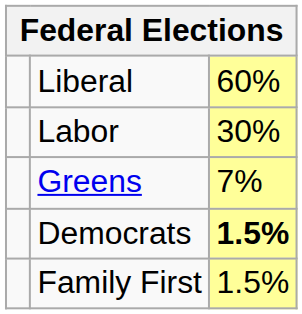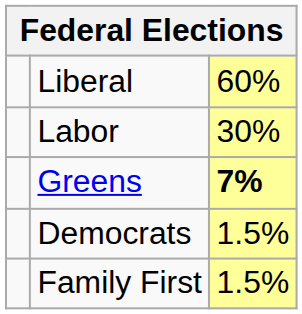(240, 182) normal -> (240, 182) bold
(253, 232) bold -> (253, 232) normal
